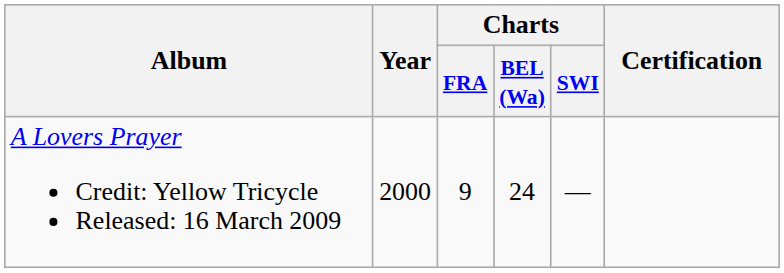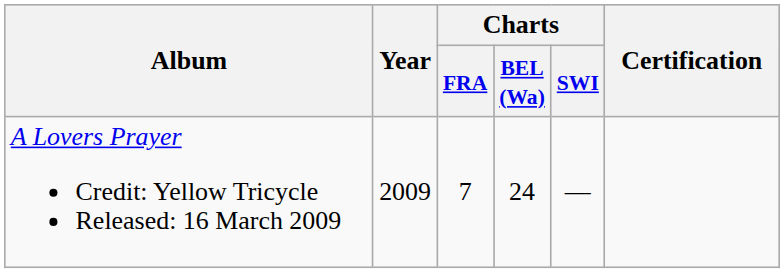(405, 191) 2000 -> (405, 191) 2009
(465, 191) 9 -> (465, 191) 7
